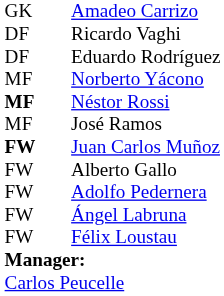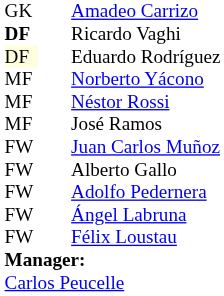(17, 33) normal -> (17, 33) bold
(17, 56) no background -> (17, 56) lightyellow background
(20, 101) bold -> (18, 101) normal
(20, 146) bold -> (19, 146) normal
